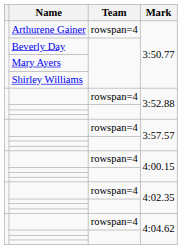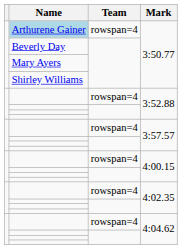(49, 29) no background -> (49, 29) lightblue background
